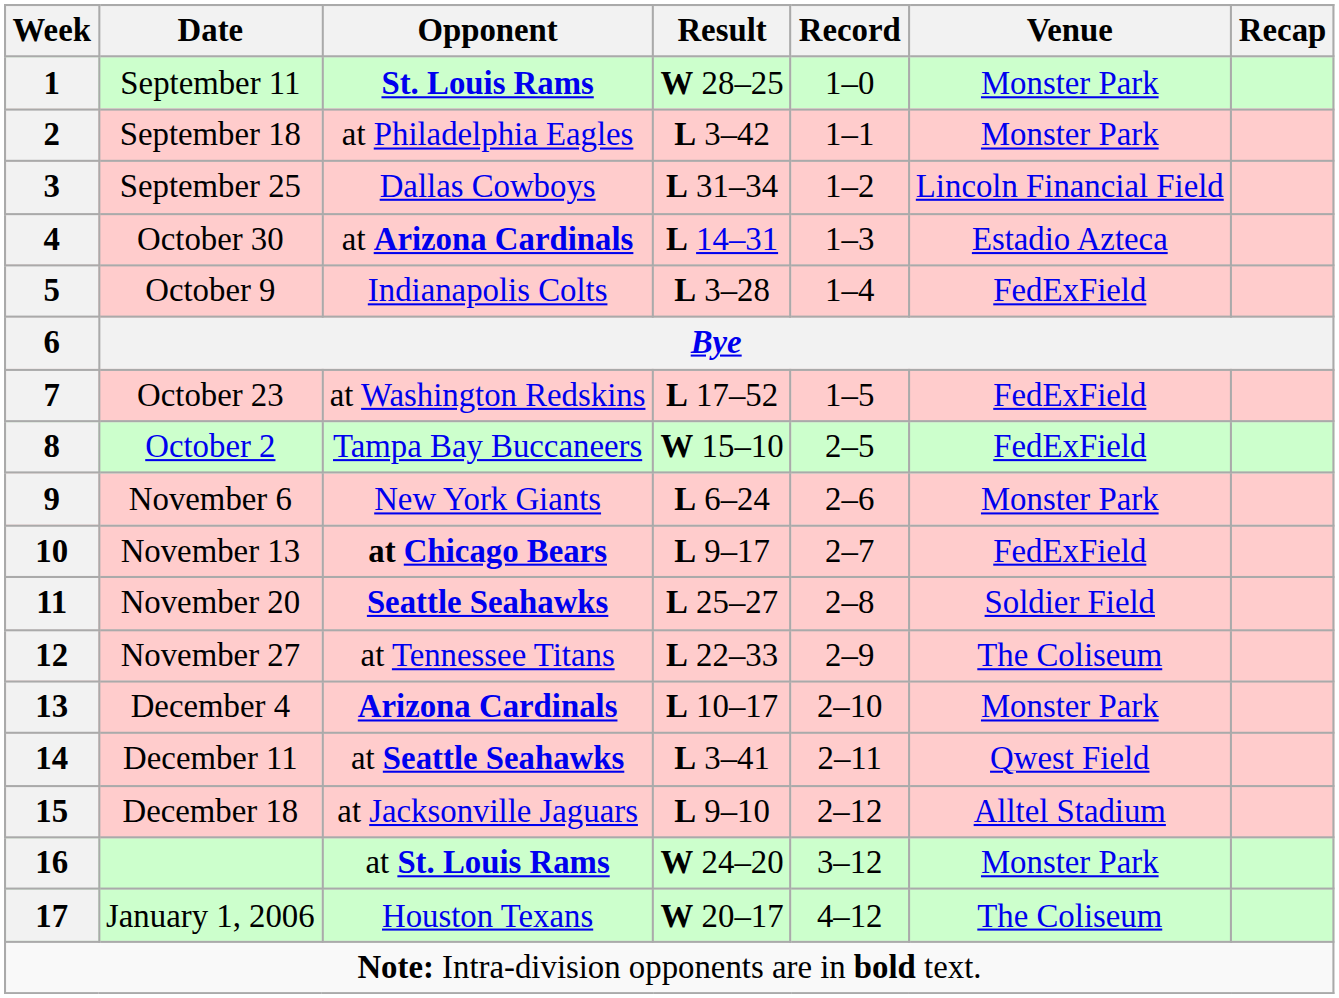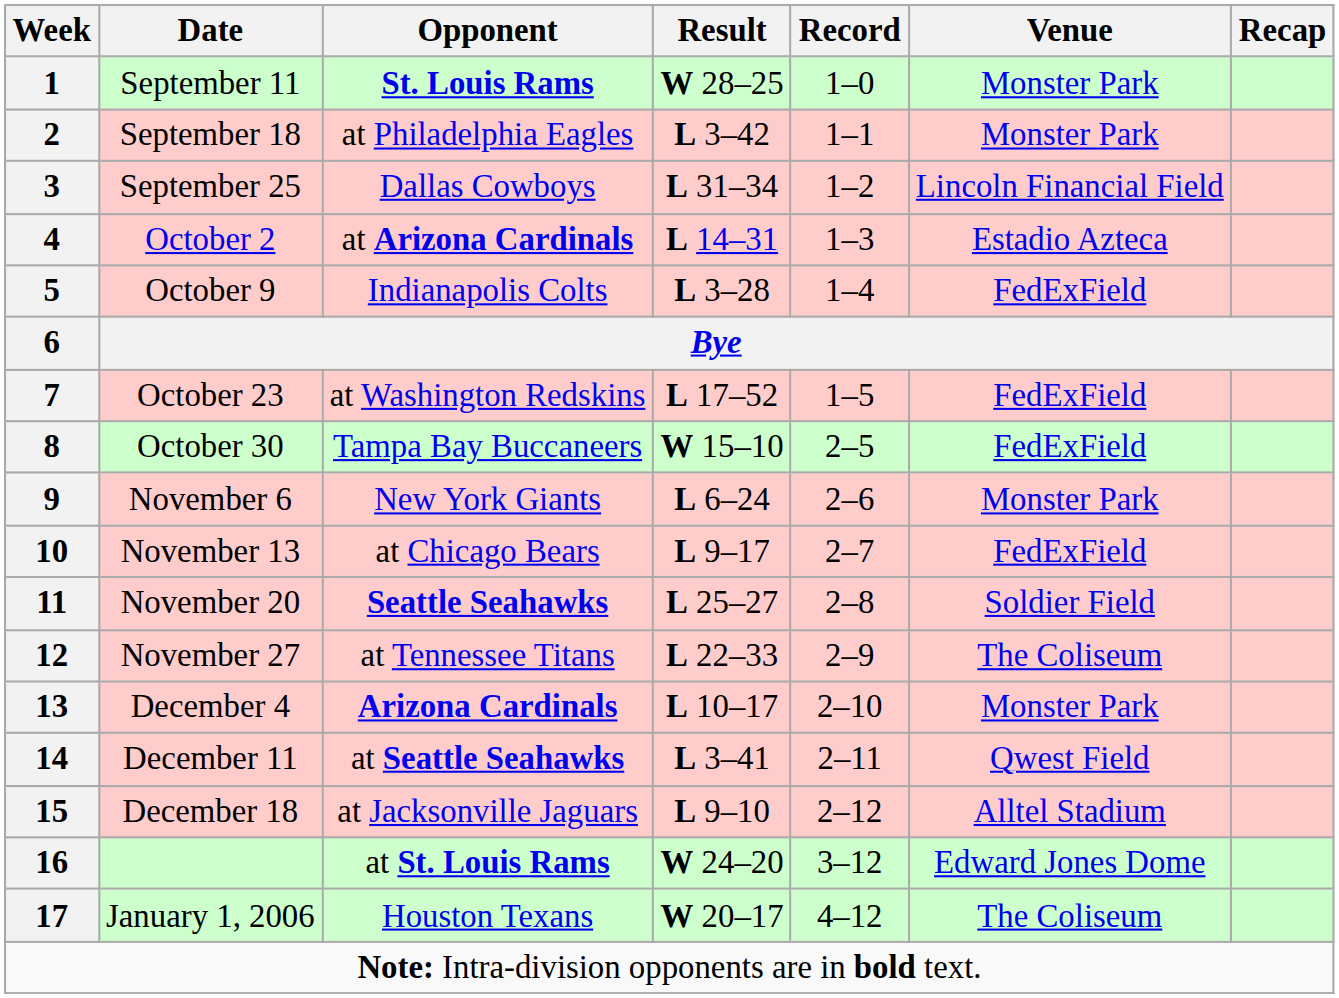(210, 238) October 30 -> (210, 238) October 2
(210, 446) October 2 -> (210, 446) October 30
(488, 550) bold -> (488, 550) normal
(1070, 862) Monster Park -> (1070, 862) Edward Jones Dome
